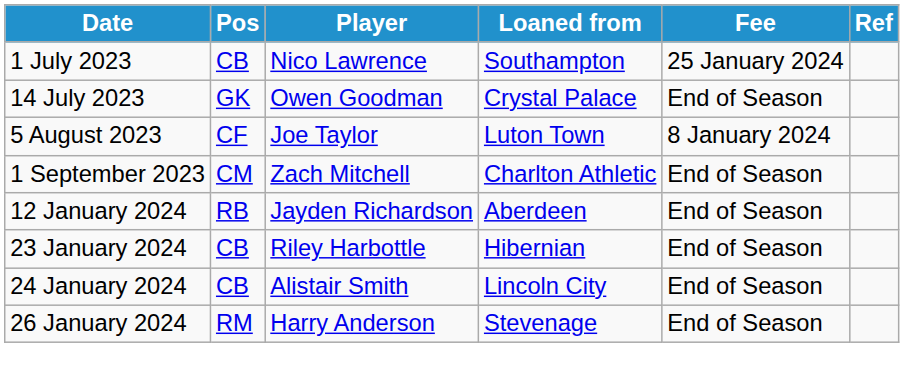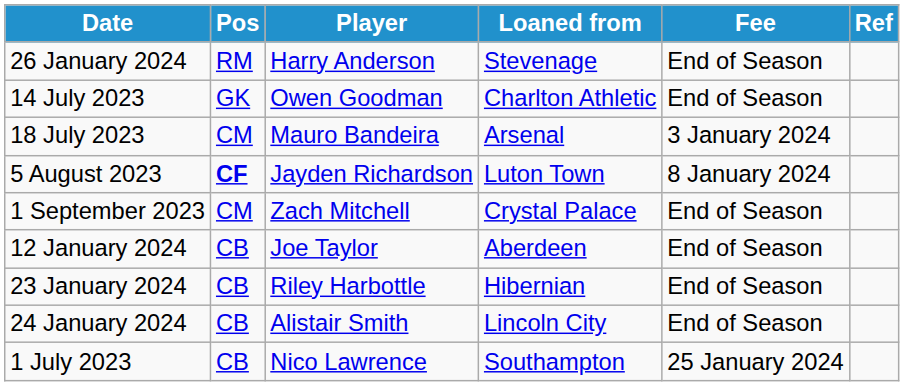rows swapped: (71, 60) <-> (98, 323)
(560, 98) Crystal Palace -> (570, 98) Charlton Athletic
+ row: (77, 135)
(232, 135) normal -> (232, 173) bold
(324, 135) Joe Taylor -> (372, 173) Jayden Richardson
(570, 173) Charlton Athletic -> (560, 211) Crystal Palace
(232, 211) RB -> (232, 248) CB
(372, 211) Jayden Richardson -> (324, 248) Joe Taylor
